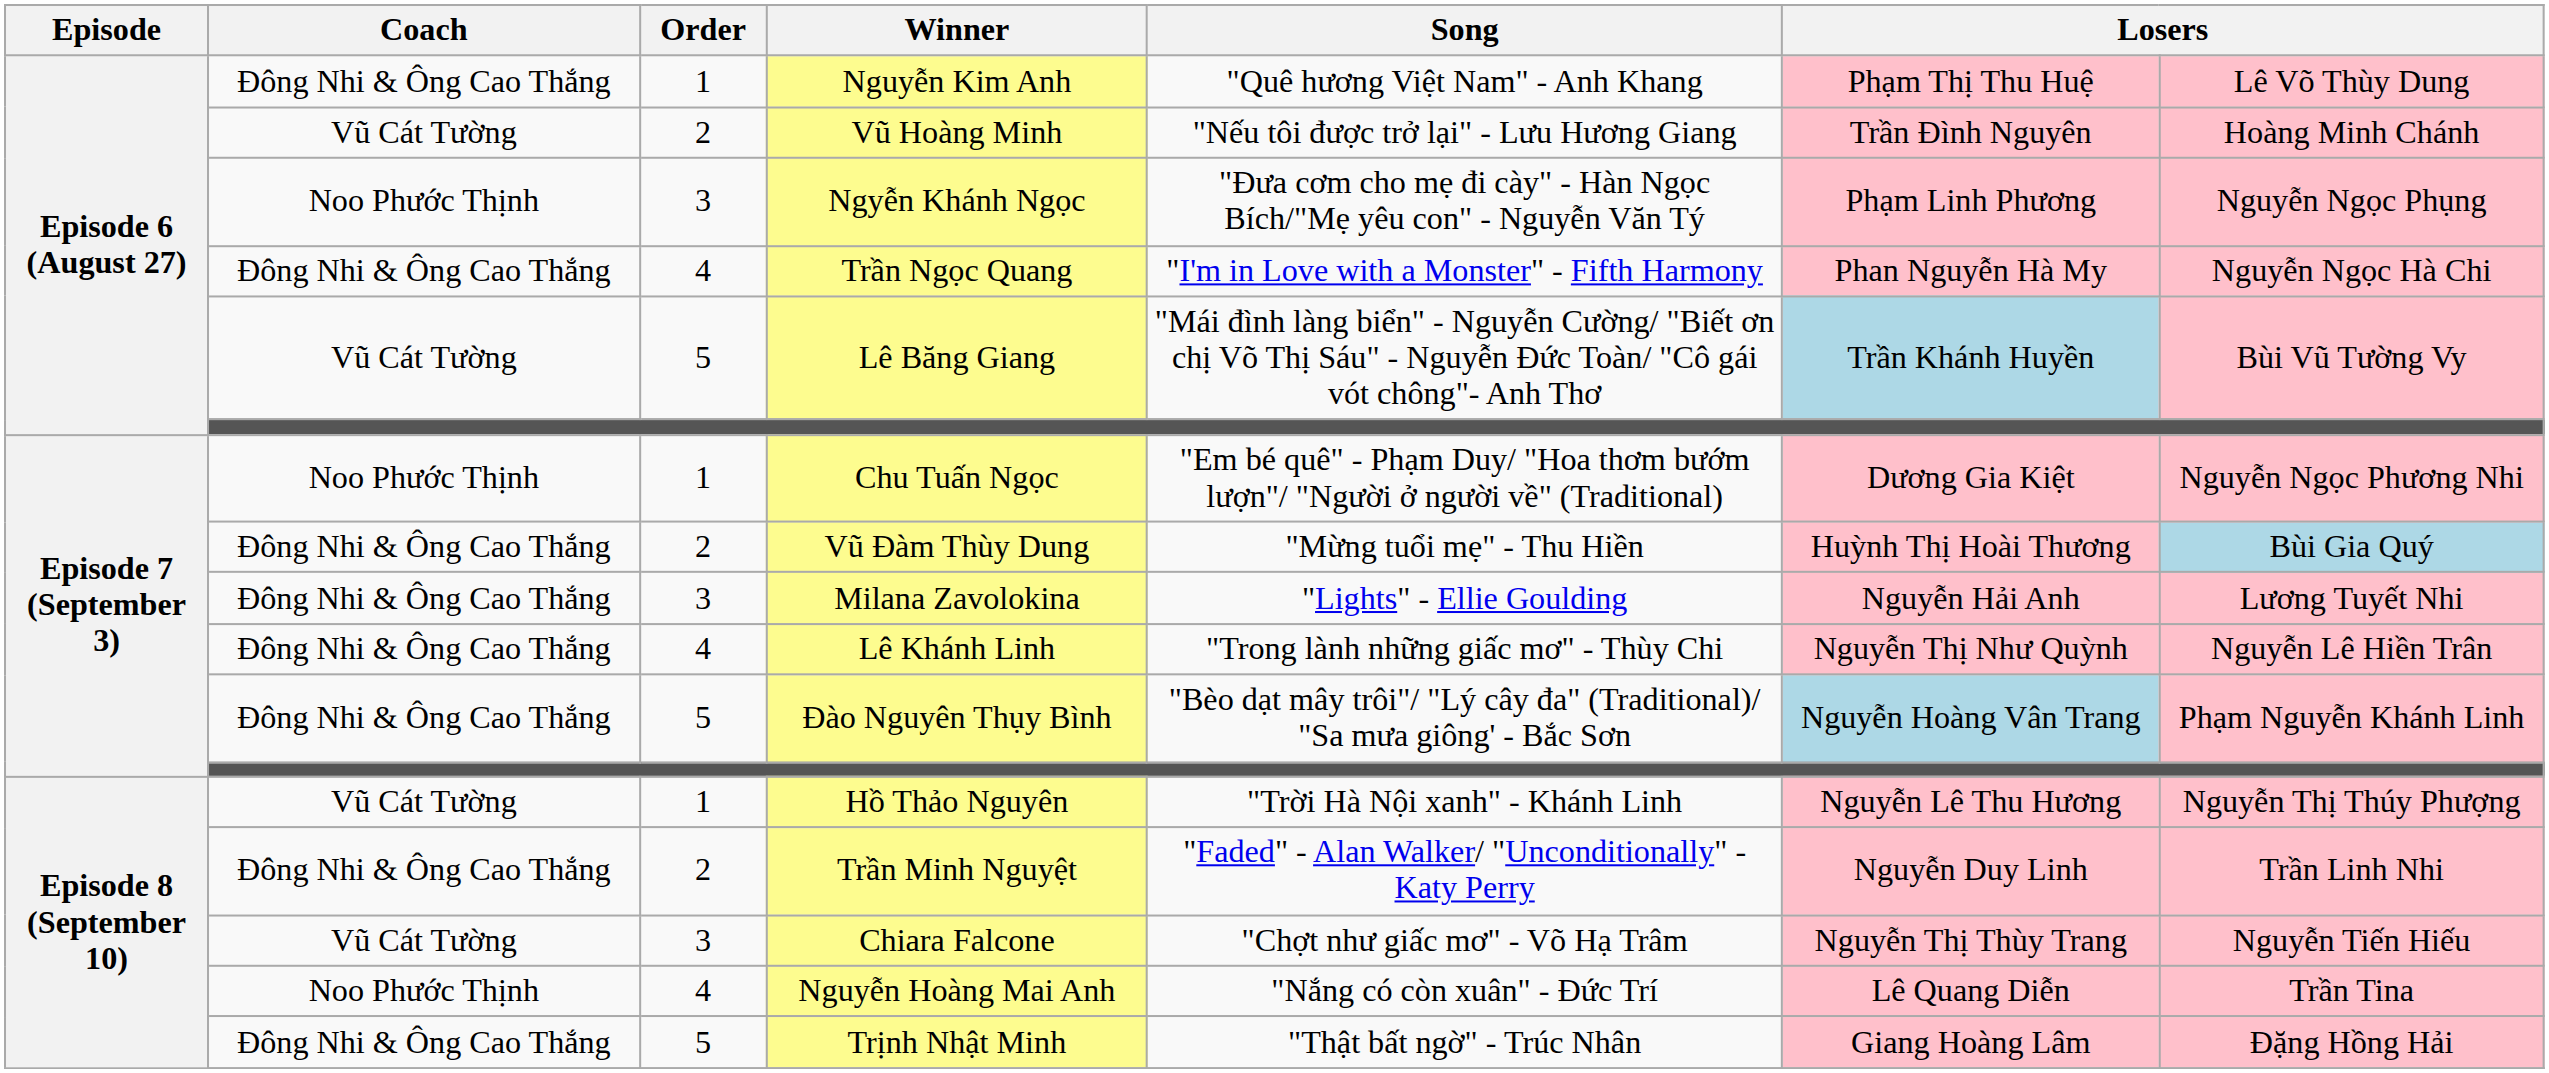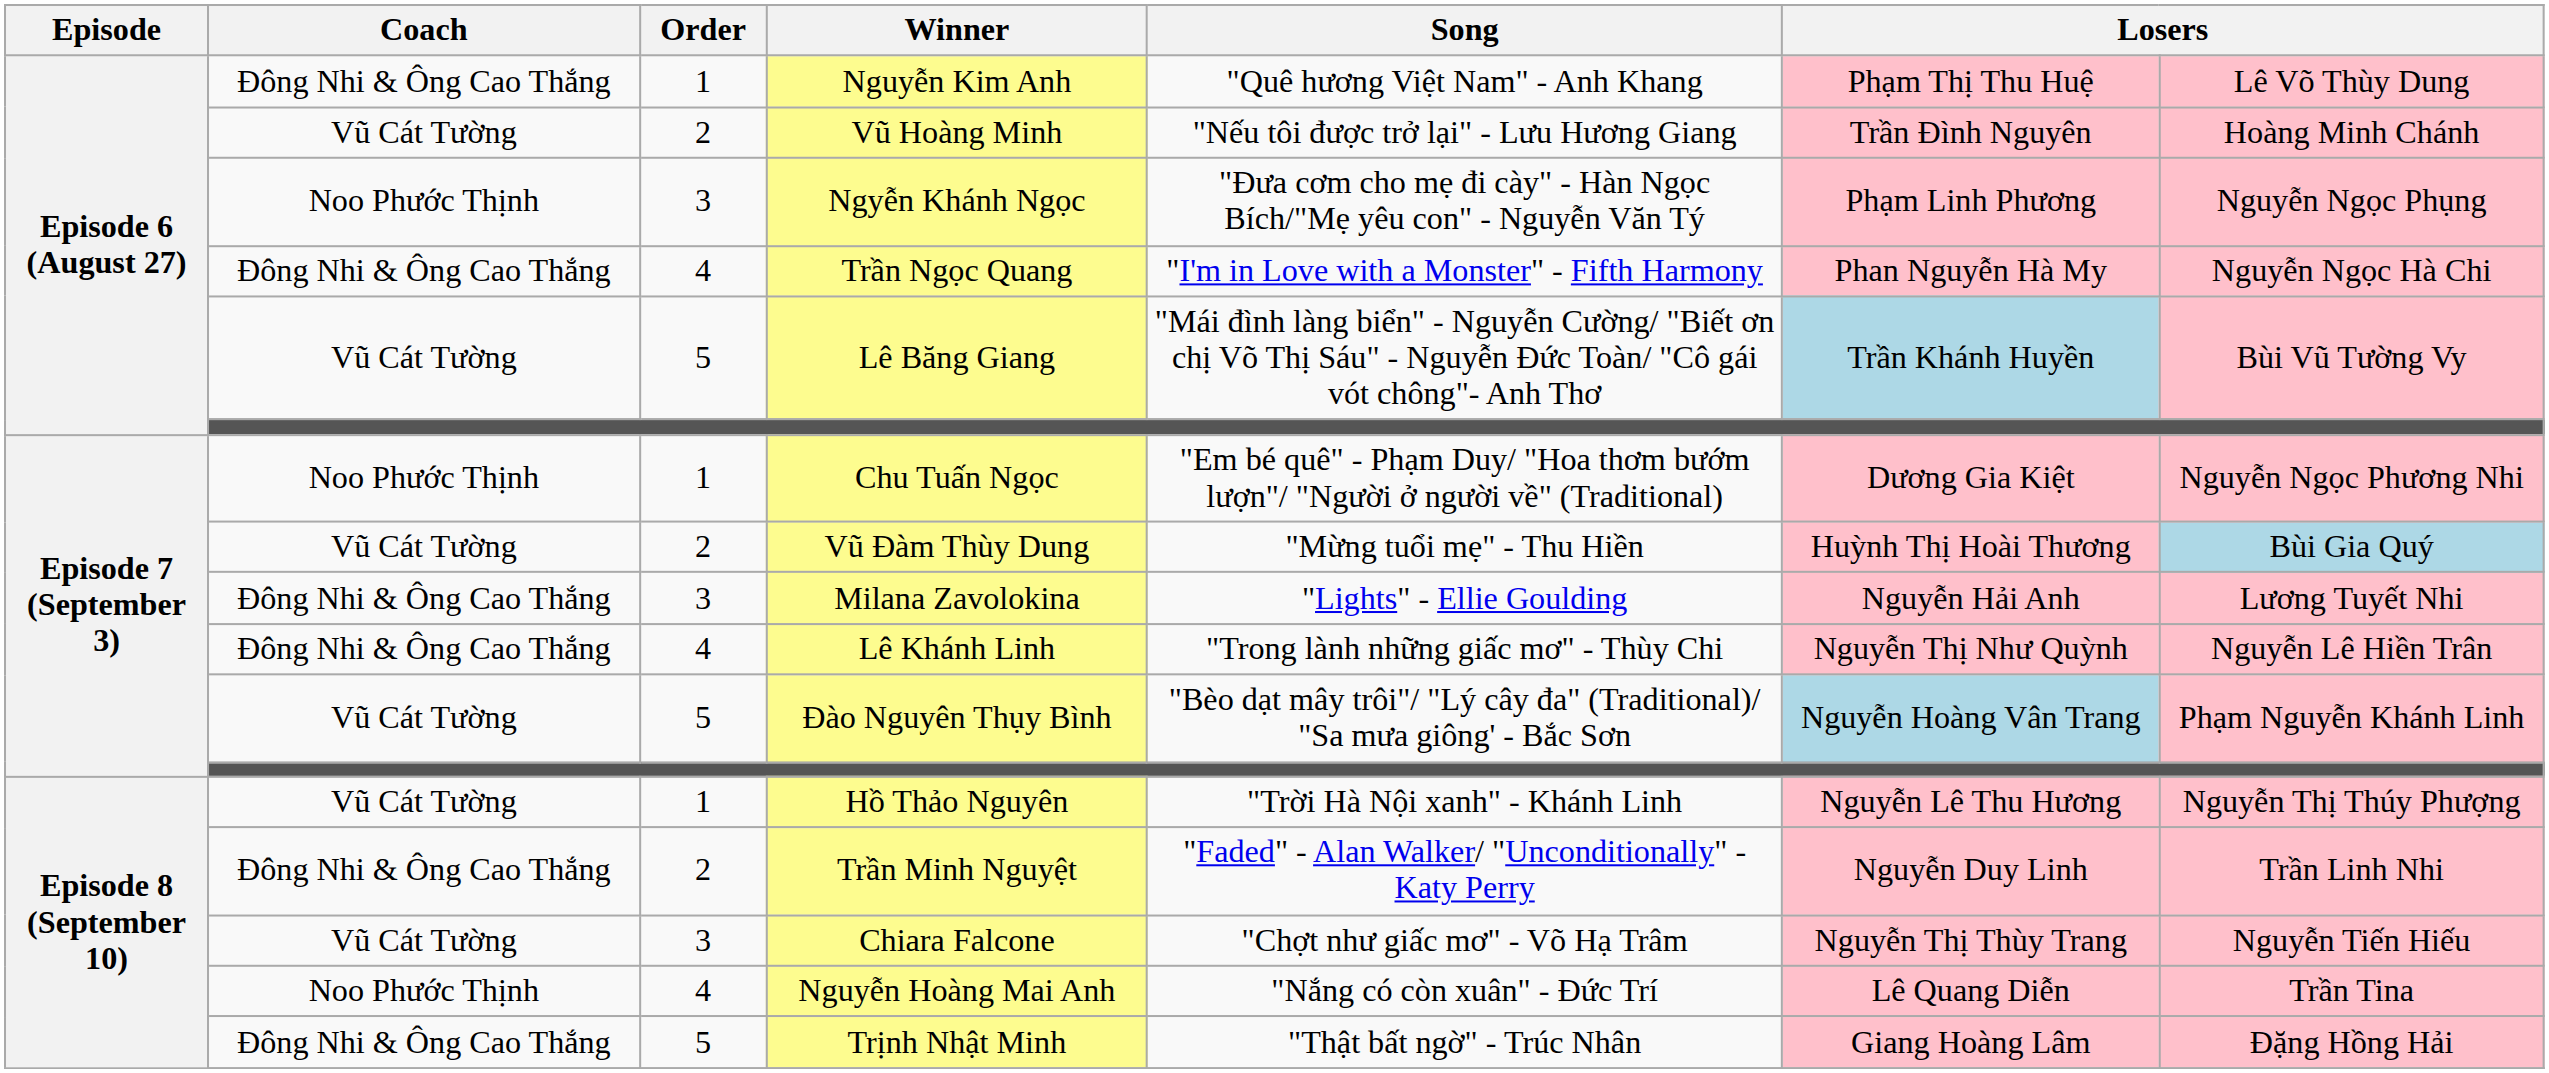(424, 546) Đông Nhi & Ông Cao Thắng -> (424, 546) Vũ Cát Tường
(424, 717) Đông Nhi & Ông Cao Thắng -> (424, 717) Vũ Cát Tường
